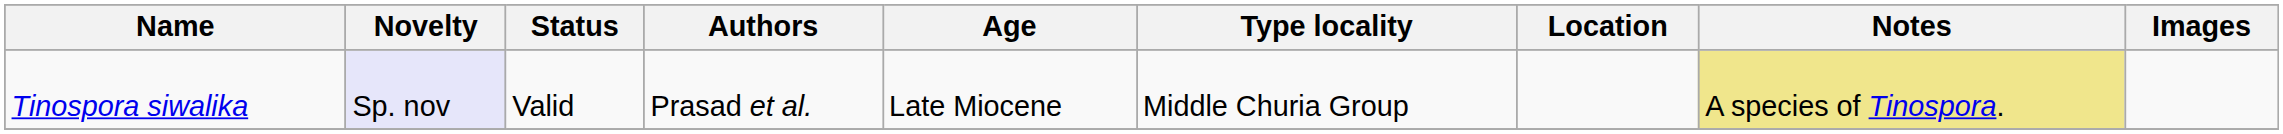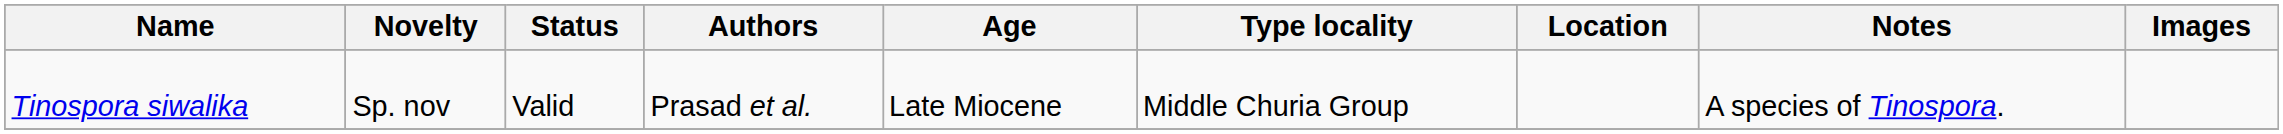(401, 105) lavender background -> (401, 105) no background
(1855, 105) khaki background -> (1855, 105) no background
